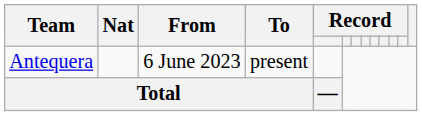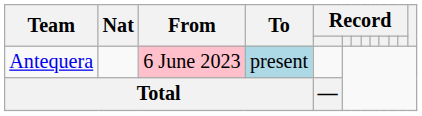(192, 61) no background -> (192, 61) pink background
(279, 61) no background -> (279, 61) lightblue background
